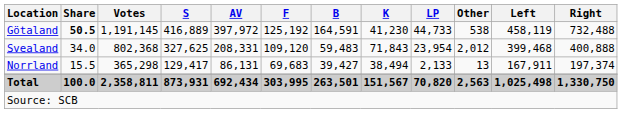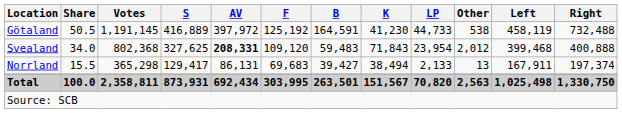(83, 30) bold -> (83, 30) normal
(236, 48) normal -> (236, 48) bold
